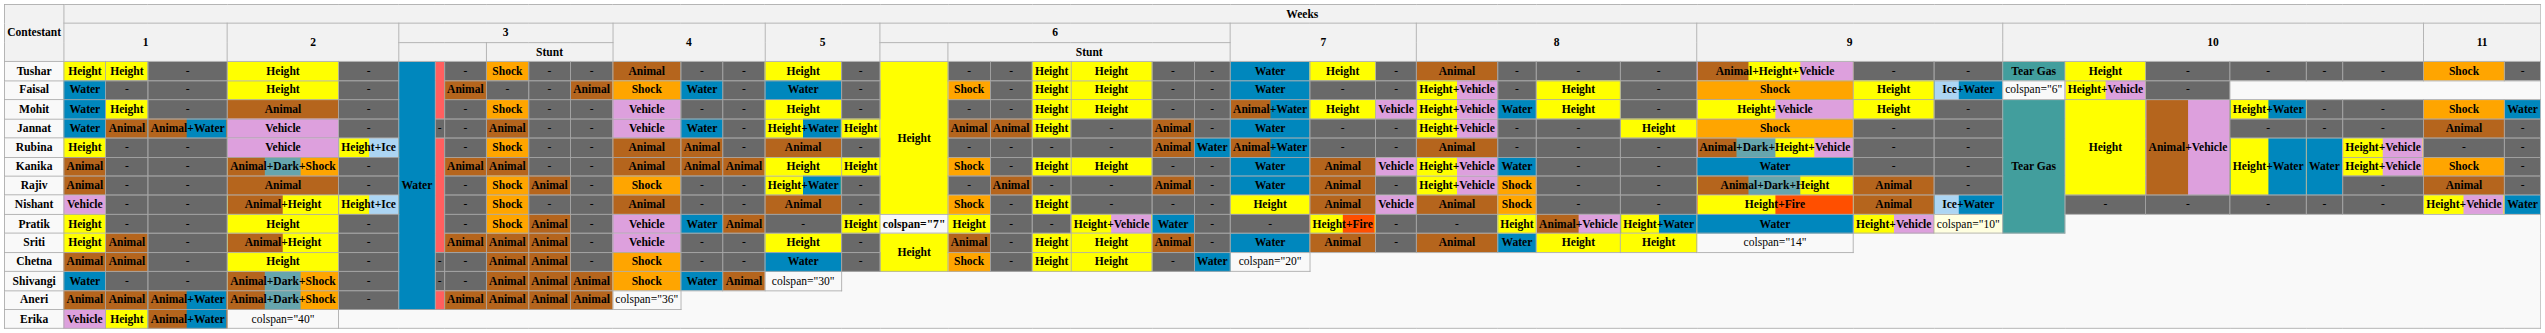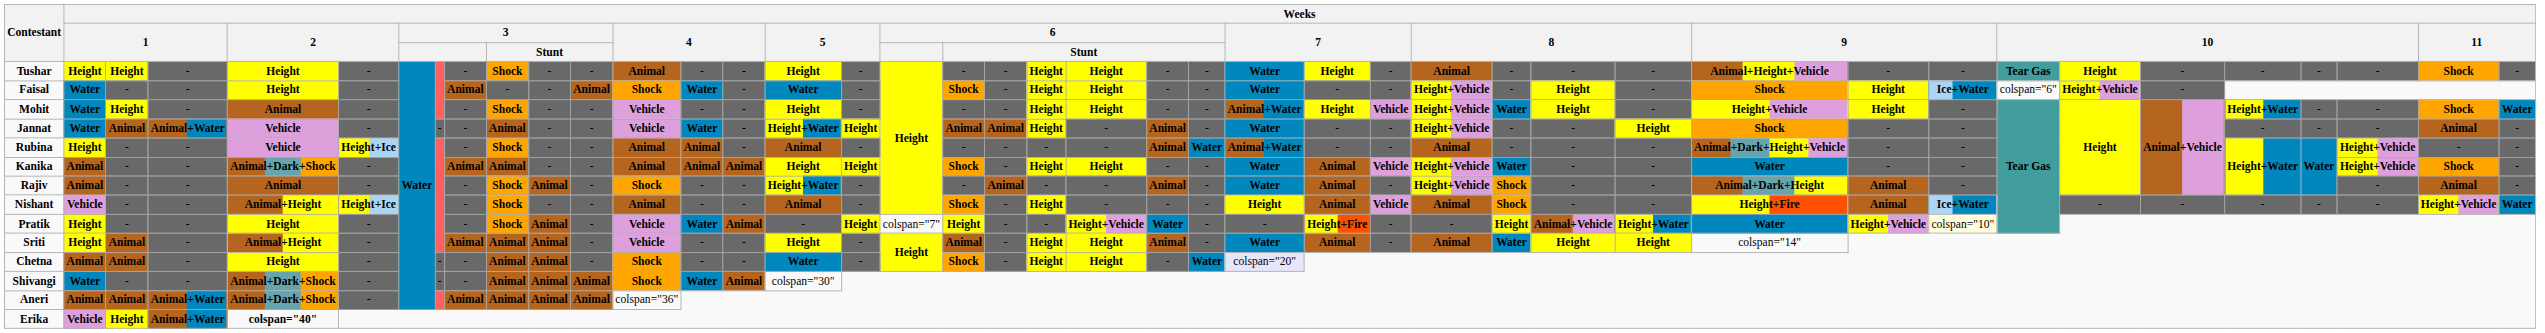(914, 223) bold -> (911, 223) normal
(1270, 261) no background -> (1265, 261) lavender background
(283, 318) normal -> (283, 318) bold
